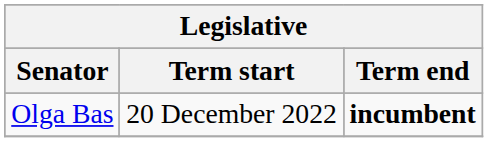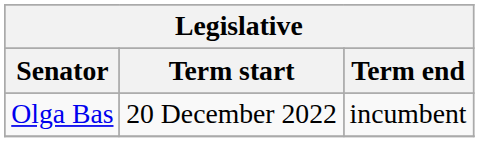(413, 114) bold -> (408, 114) normal
